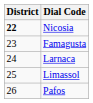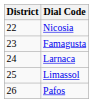(12, 28) bold -> (12, 28) normal
